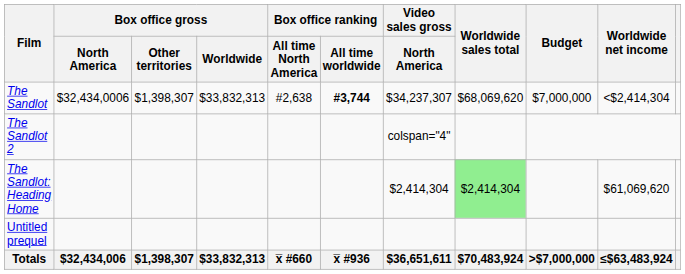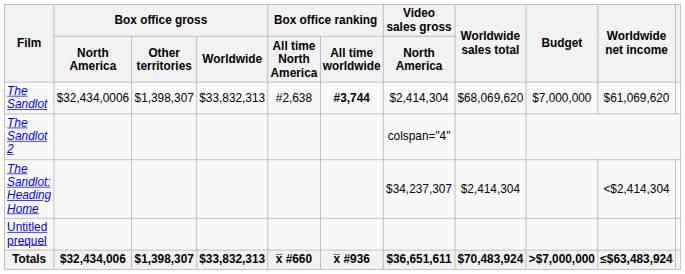(419, 98) $34,237,307 -> (419, 98) $2,414,304
(637, 98) <$2,414,304 -> (637, 98) $61,069,620
(419, 188) $2,414,304 -> (419, 188) $34,237,307
(490, 188) lightgreen background -> (490, 188) no background
(637, 188) $61,069,620 -> (637, 188) <$2,414,304
